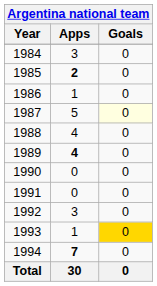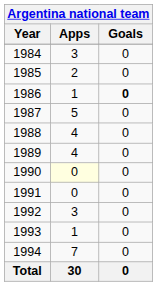(75, 73) bold -> (75, 73) normal
(126, 93) normal -> (126, 93) bold
(126, 113) lightyellow background -> (126, 113) no background
(75, 152) bold -> (75, 152) normal
(75, 172) no background -> (75, 172) lightyellow background
(126, 232) gold background -> (126, 232) no background
(75, 251) bold -> (75, 251) normal
